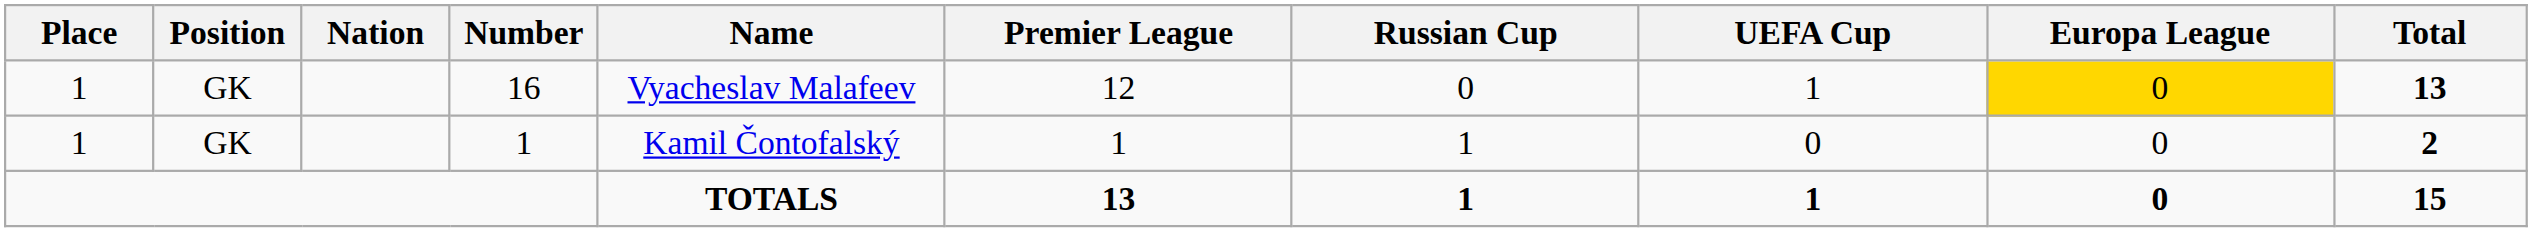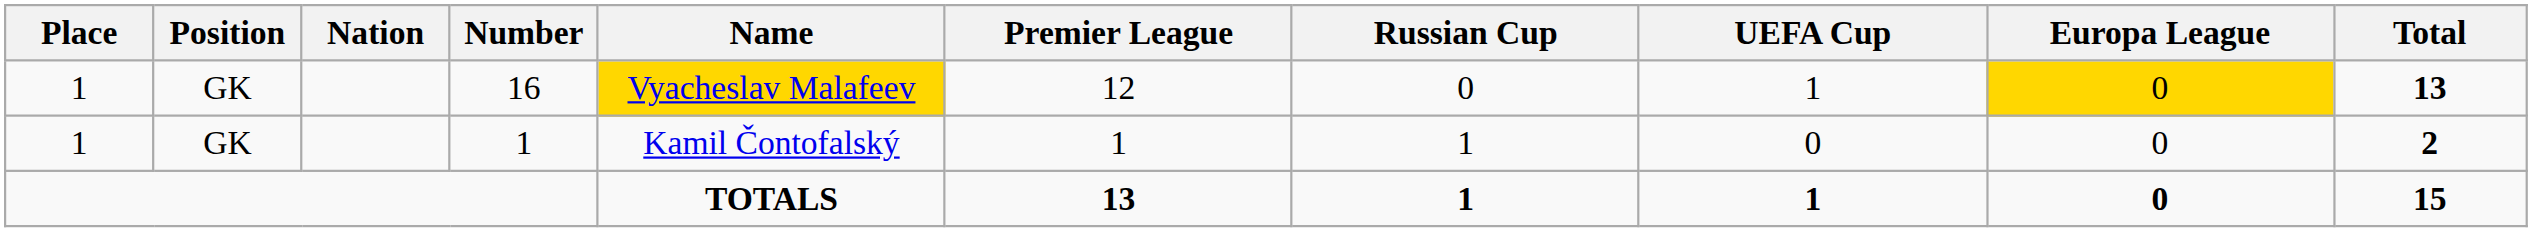(771, 87) no background -> (771, 87) gold background
